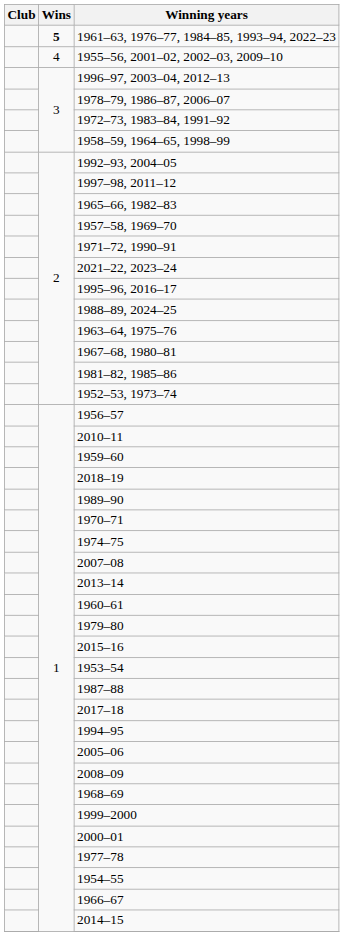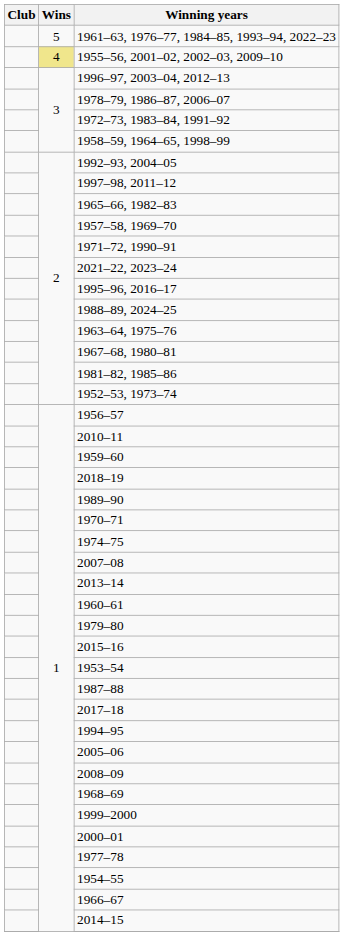(56, 36) bold -> (56, 36) normal
(56, 57) no background -> (56, 57) khaki background
